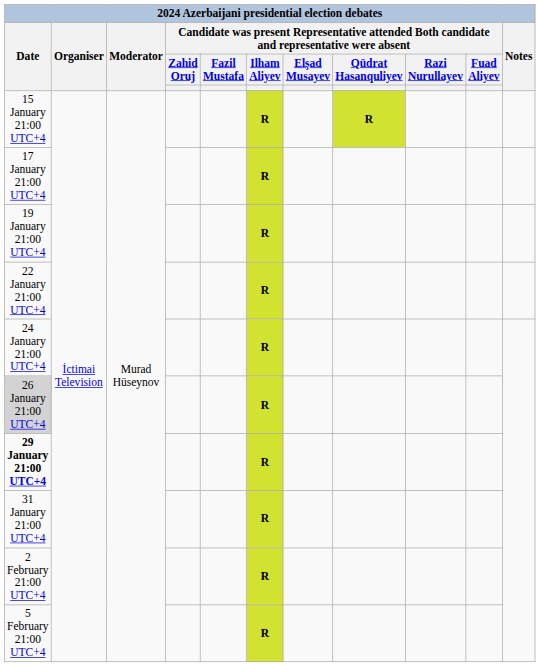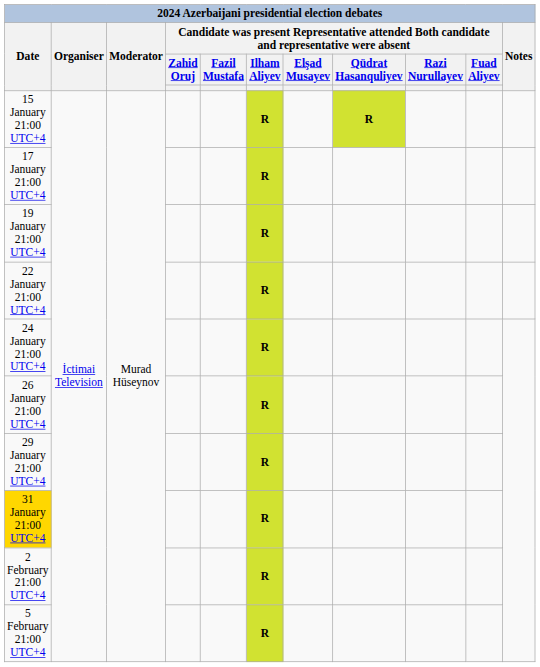(28, 404) lightgrey background -> (28, 404) no background
(28, 462) bold -> (28, 462) normal
(28, 519) no background -> (28, 519) gold background
